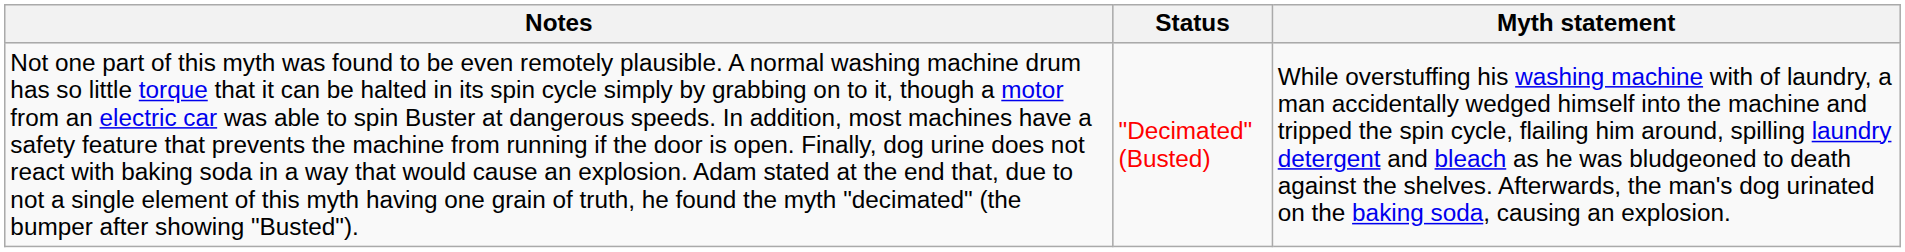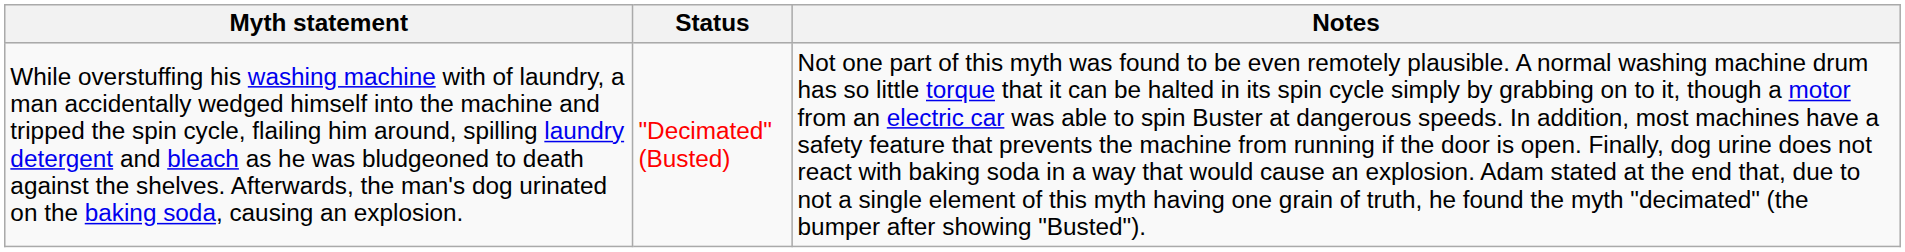columns swapped: (1586, 23) <-> (559, 23)
